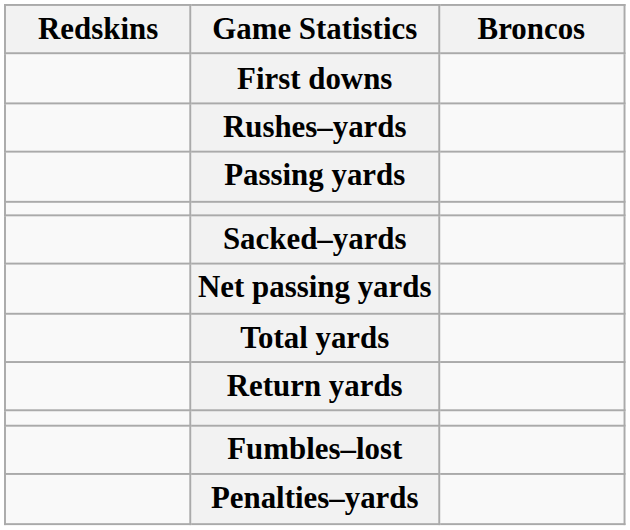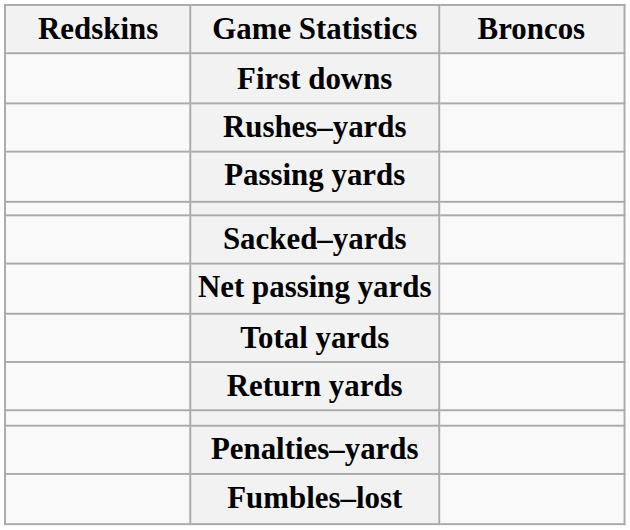rows swapped: (98, 450) <-> (98, 499)
